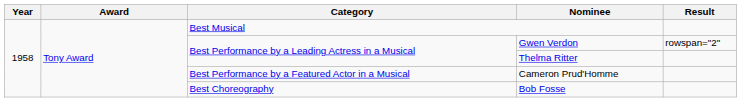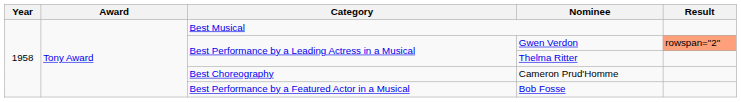(693, 43) no background -> (693, 43) lightsalmon background
(300, 74) Best Performance by a Featured Actor in a Musical -> (232, 74) Best Choreography
(232, 89) Best Choreography -> (300, 89) Best Performance by a Featured Actor in a Musical
